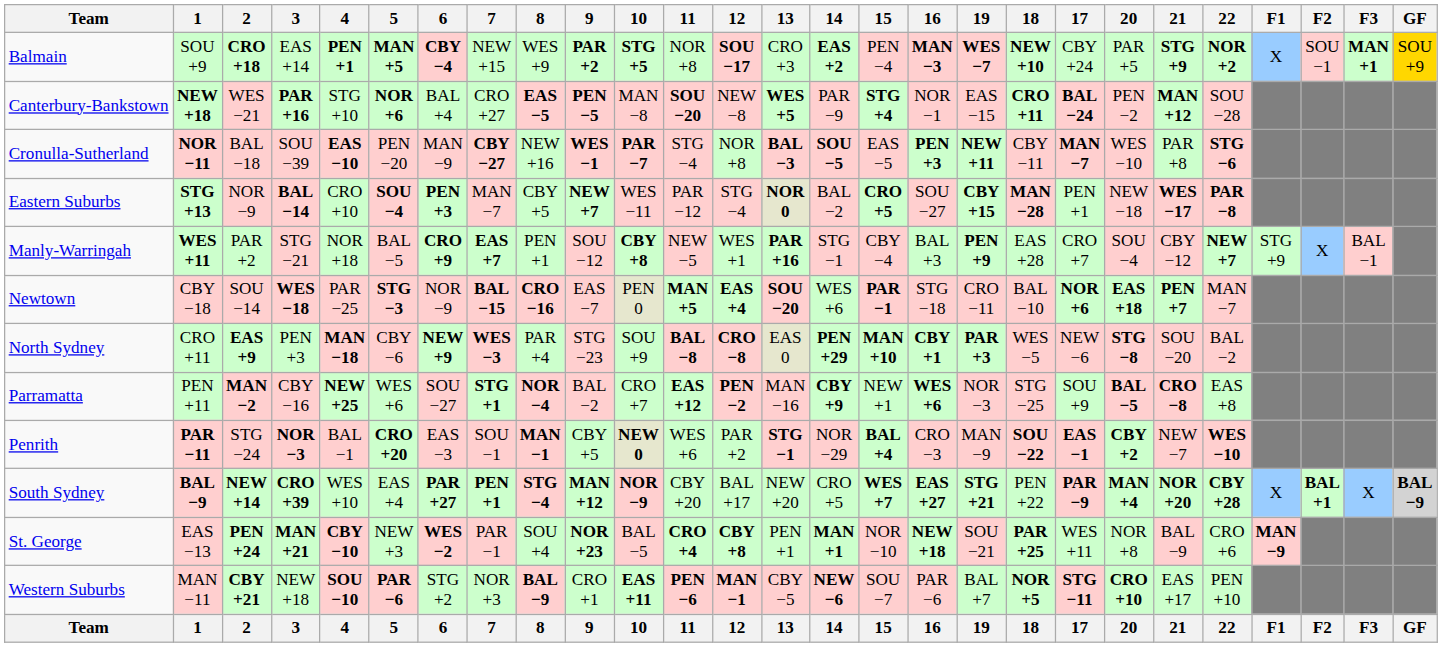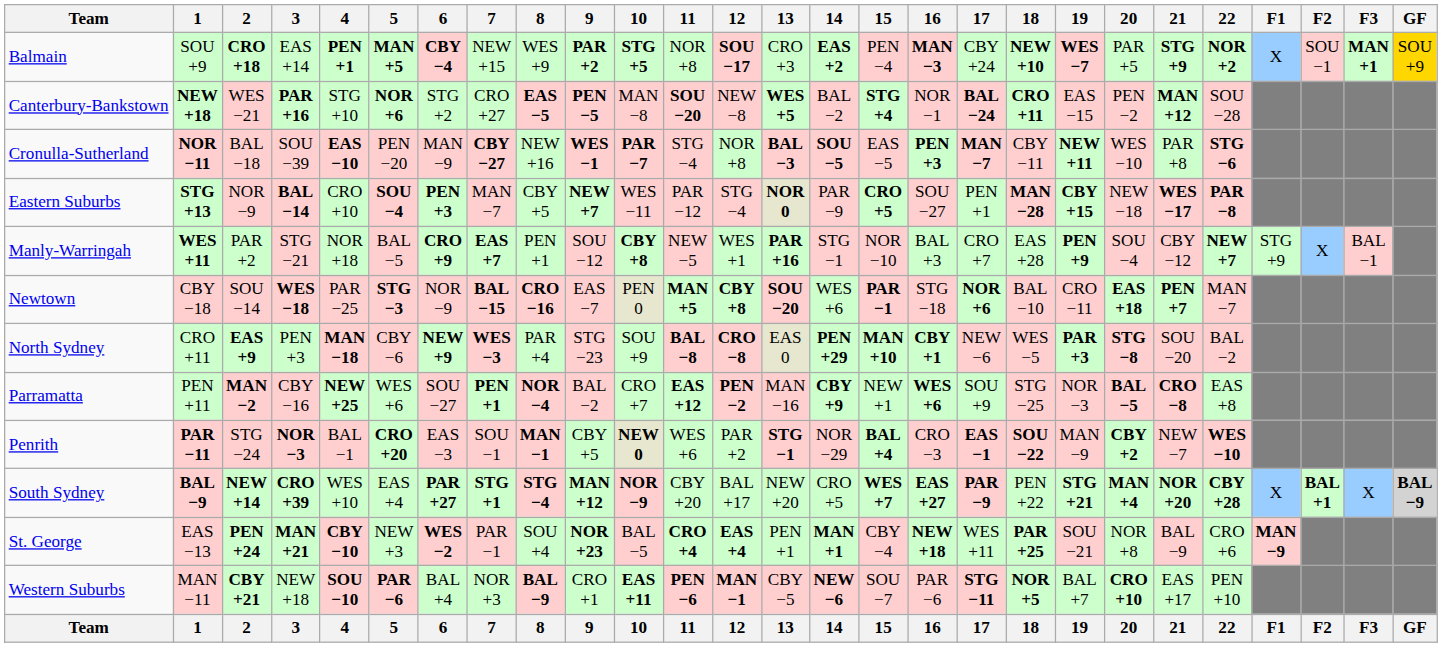columns swapped: (1080, 18) <-> (981, 18)
(443, 105) BAL +4 -> (443, 105) STG +2
(834, 105) PAR −9 -> (834, 105) BAL −2
(834, 201) BAL −2 -> (834, 201) PAR −9
(883, 250) CBY −4 -> (883, 250) NOR −10
(737, 298) EAS +4 -> (737, 298) CBY +8
(492, 395) STG +1 -> (492, 395) PEN +1
(492, 492) PEN +1 -> (492, 492) STG +1
(737, 540) CBY +8 -> (737, 540) EAS +4
(883, 540) NOR −10 -> (883, 540) CBY −4
(443, 589) STG +2 -> (443, 589) BAL +4
